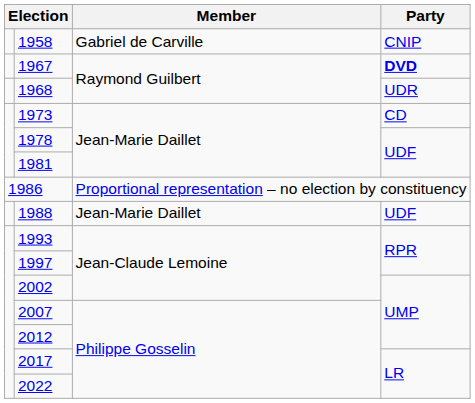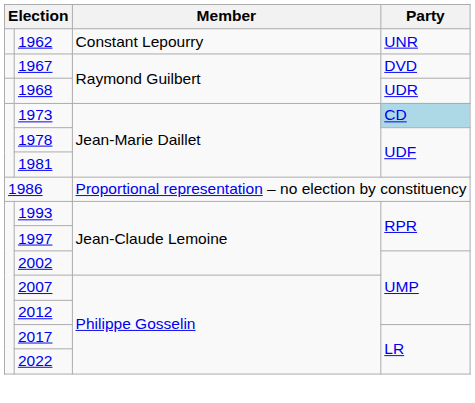- row: (35, 41)
+ row: (35, 41)
(401, 66) bold -> (401, 66) normal
(395, 115) no background -> (395, 115) lightblue background
- row: (35, 213)
